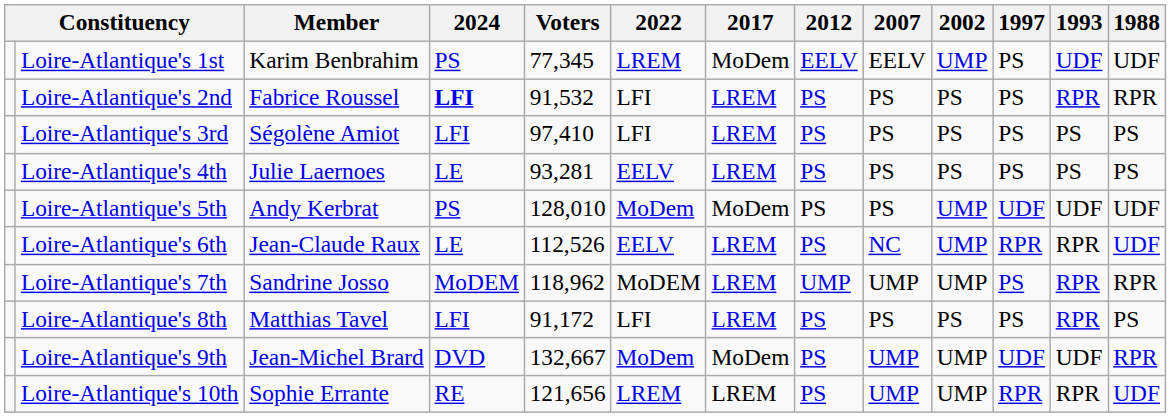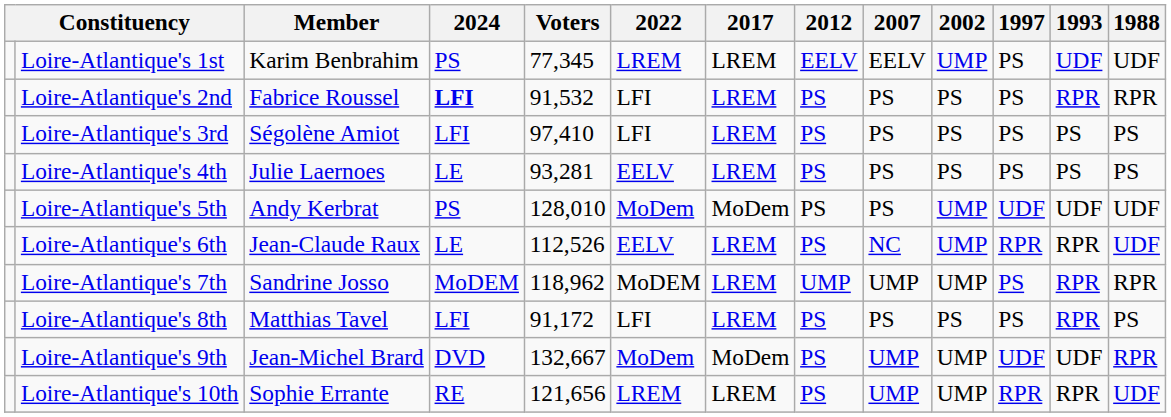(750, 60) MoDem -> (744, 60) LREM
